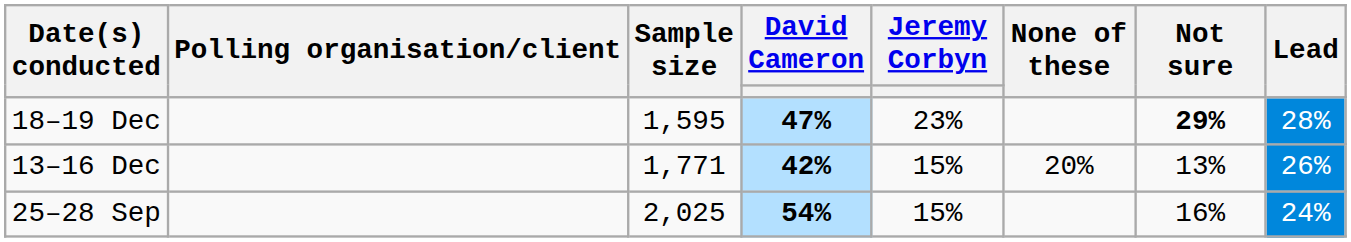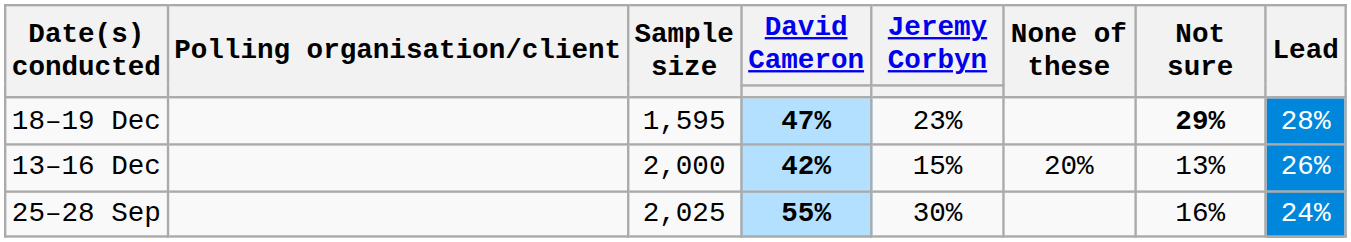(684, 167) 1,771 -> (684, 167) 2,000
(806, 214) 54% -> (806, 214) 55%
(937, 214) 15% -> (937, 214) 30%
